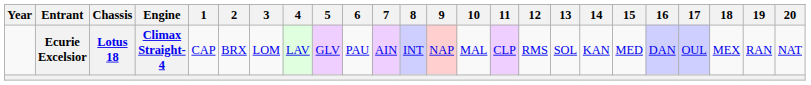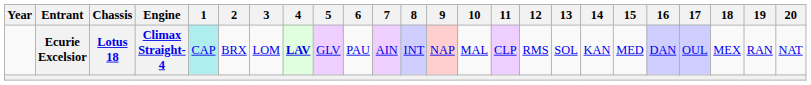(203, 50) no background -> (203, 50) paleturquoise background
(298, 50) normal -> (298, 50) bold
